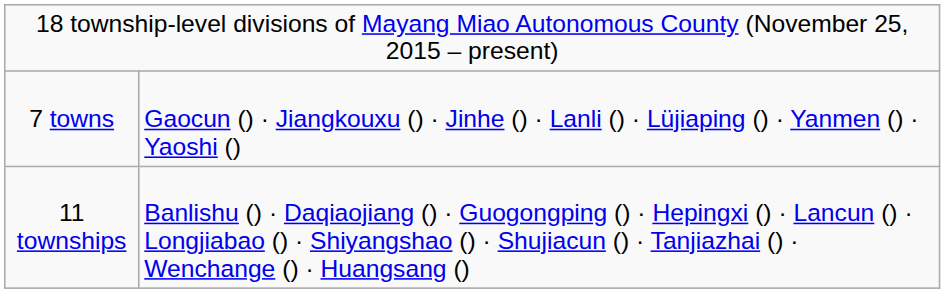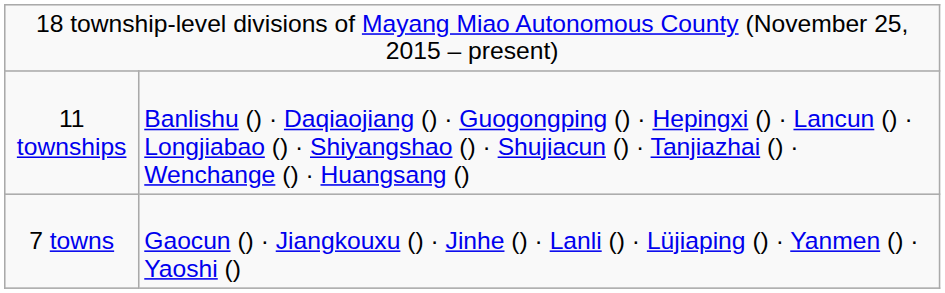rows swapped: (72, 118) <-> (72, 226)
